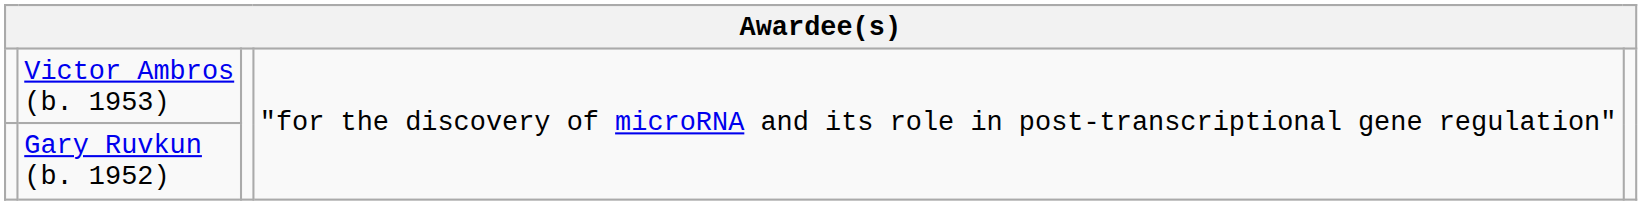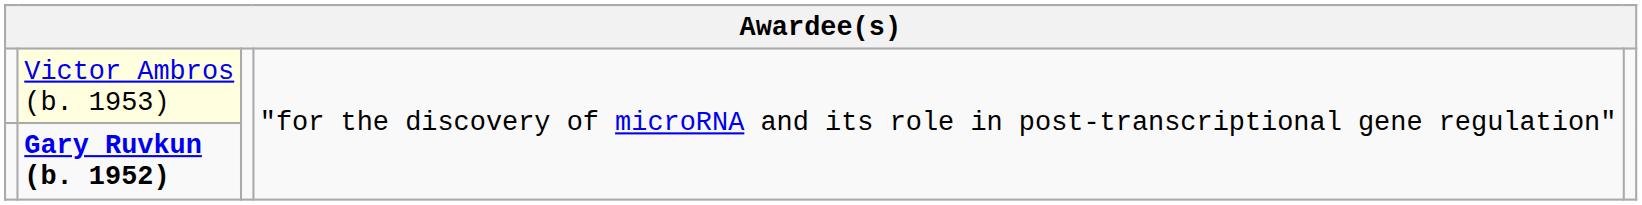(129, 86) no background -> (129, 86) lightyellow background
(113, 161) normal -> (113, 161) bold
